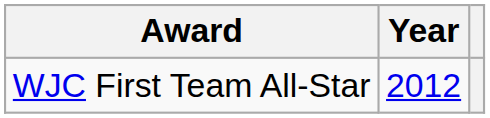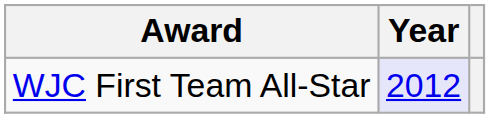(424, 84) no background -> (424, 84) lavender background
